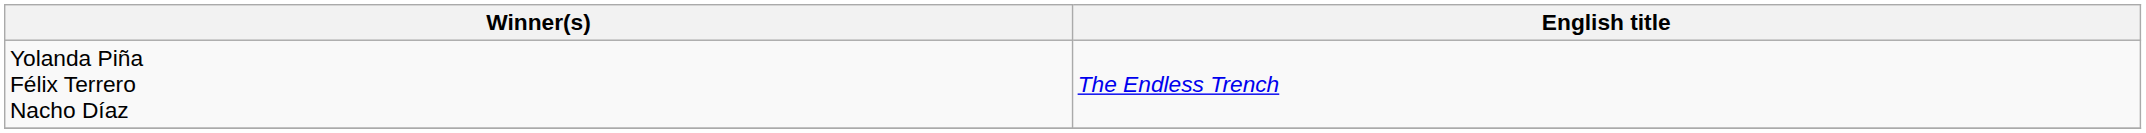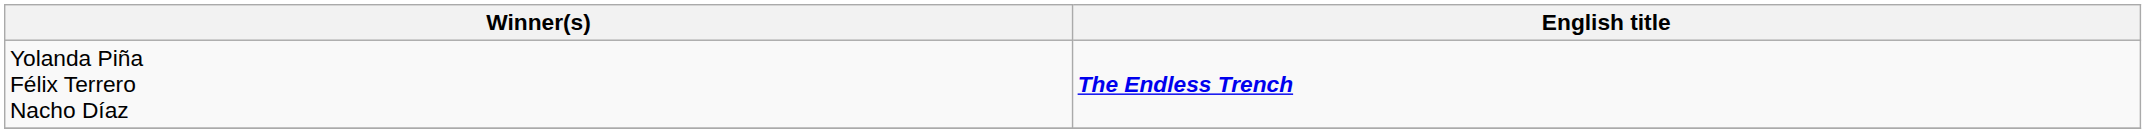(1178, 84) normal -> (1185, 84) bold
